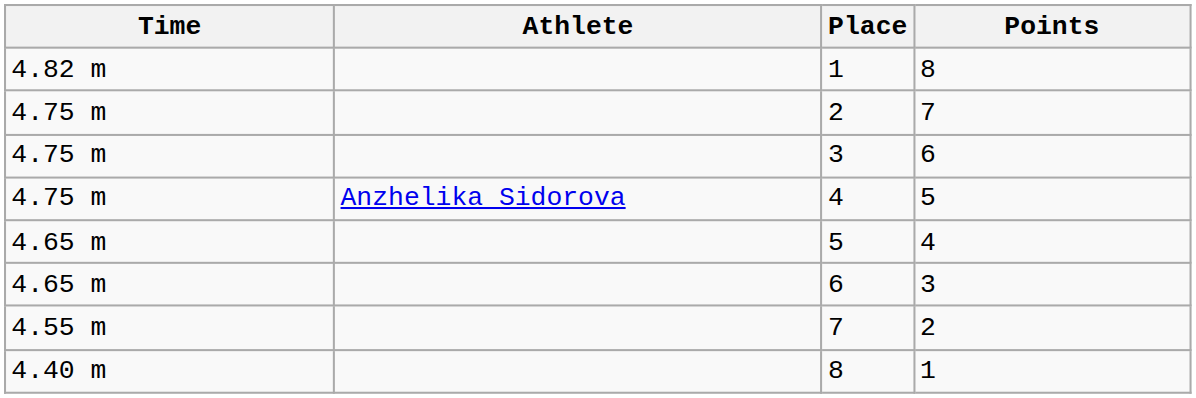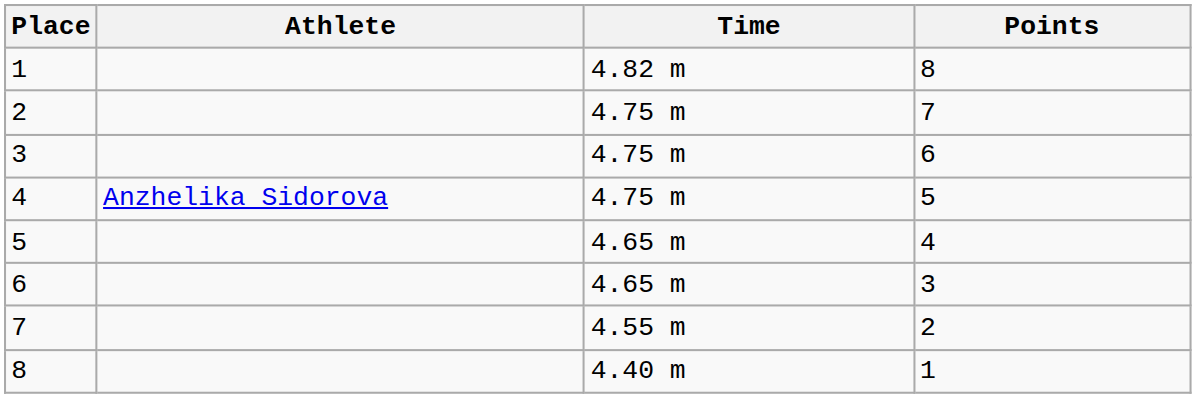columns swapped: (868, 27) <-> (170, 27)
